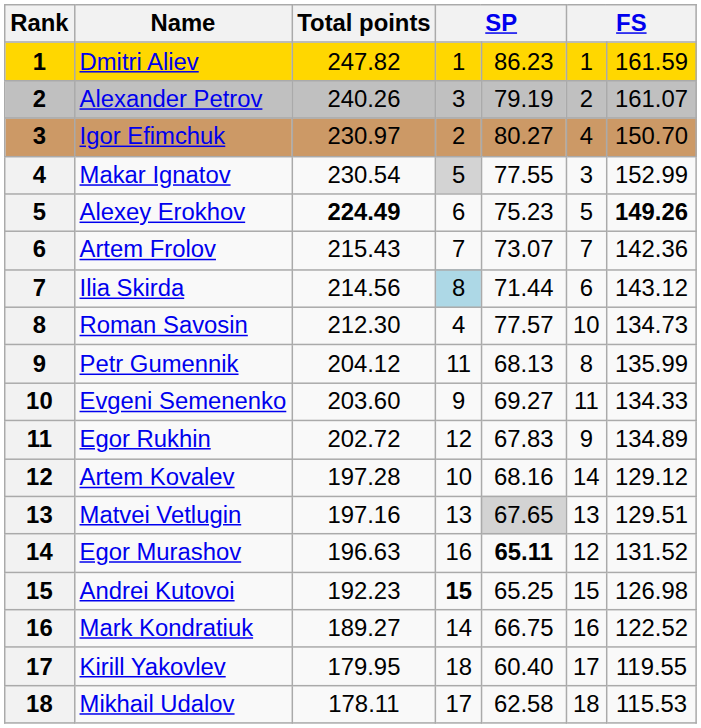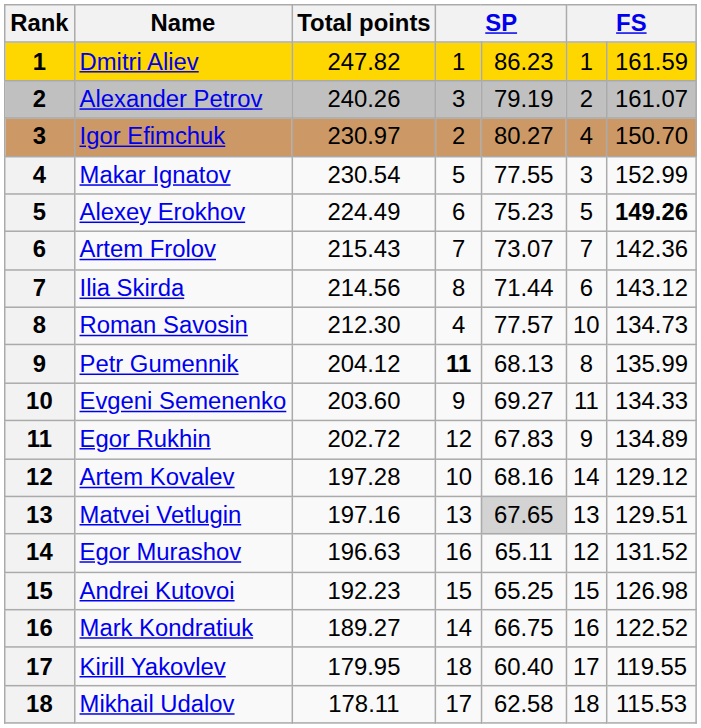(459, 174) lightgrey background -> (459, 174) no background
(364, 212) bold -> (364, 212) normal
(459, 288) lightblue background -> (459, 288) no background
(459, 363) normal -> (459, 363) bold
(524, 552) bold -> (524, 552) normal
(459, 590) bold -> (459, 590) normal
